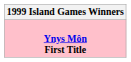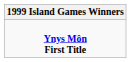(65, 44) pink background -> (65, 44) no background
